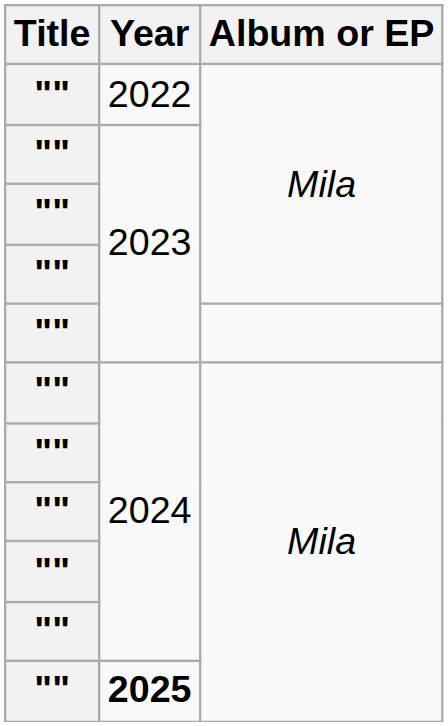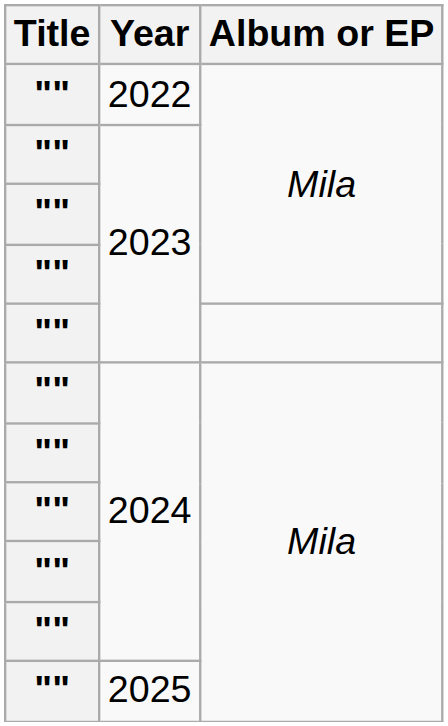(150, 690) bold -> (150, 690) normal
